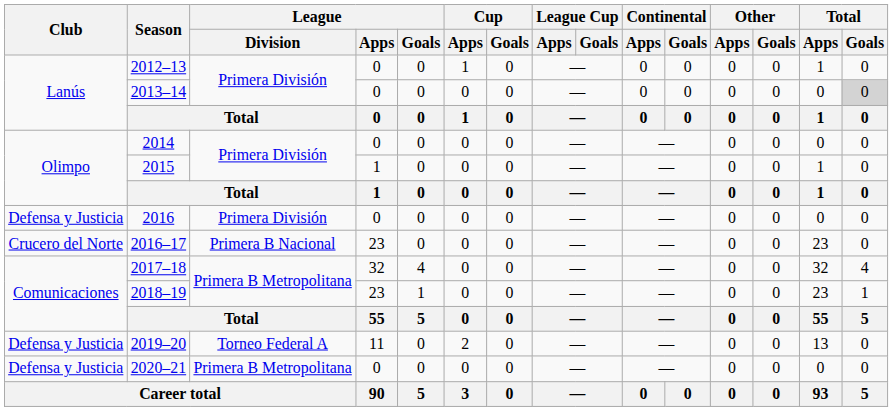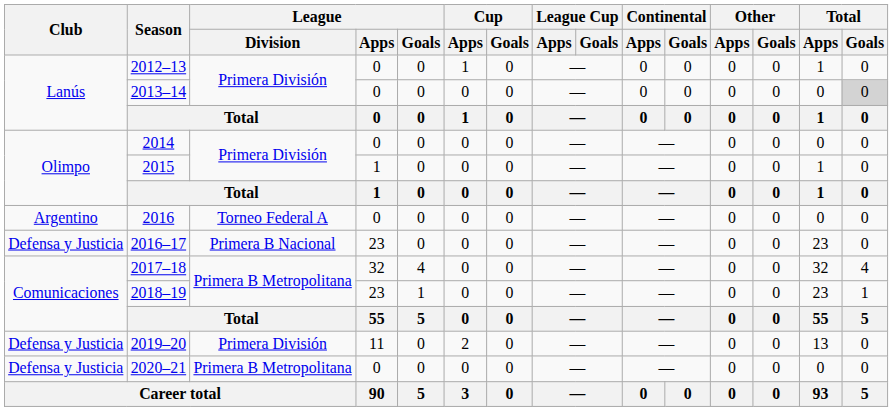(66, 218) Defensa y Justicia -> (66, 218) Argentino
(273, 218) Primera División -> (273, 218) Torneo Federal A
(66, 243) Crucero del Norte -> (66, 243) Defensa y Justicia
(273, 343) Torneo Federal A -> (273, 343) Primera División
